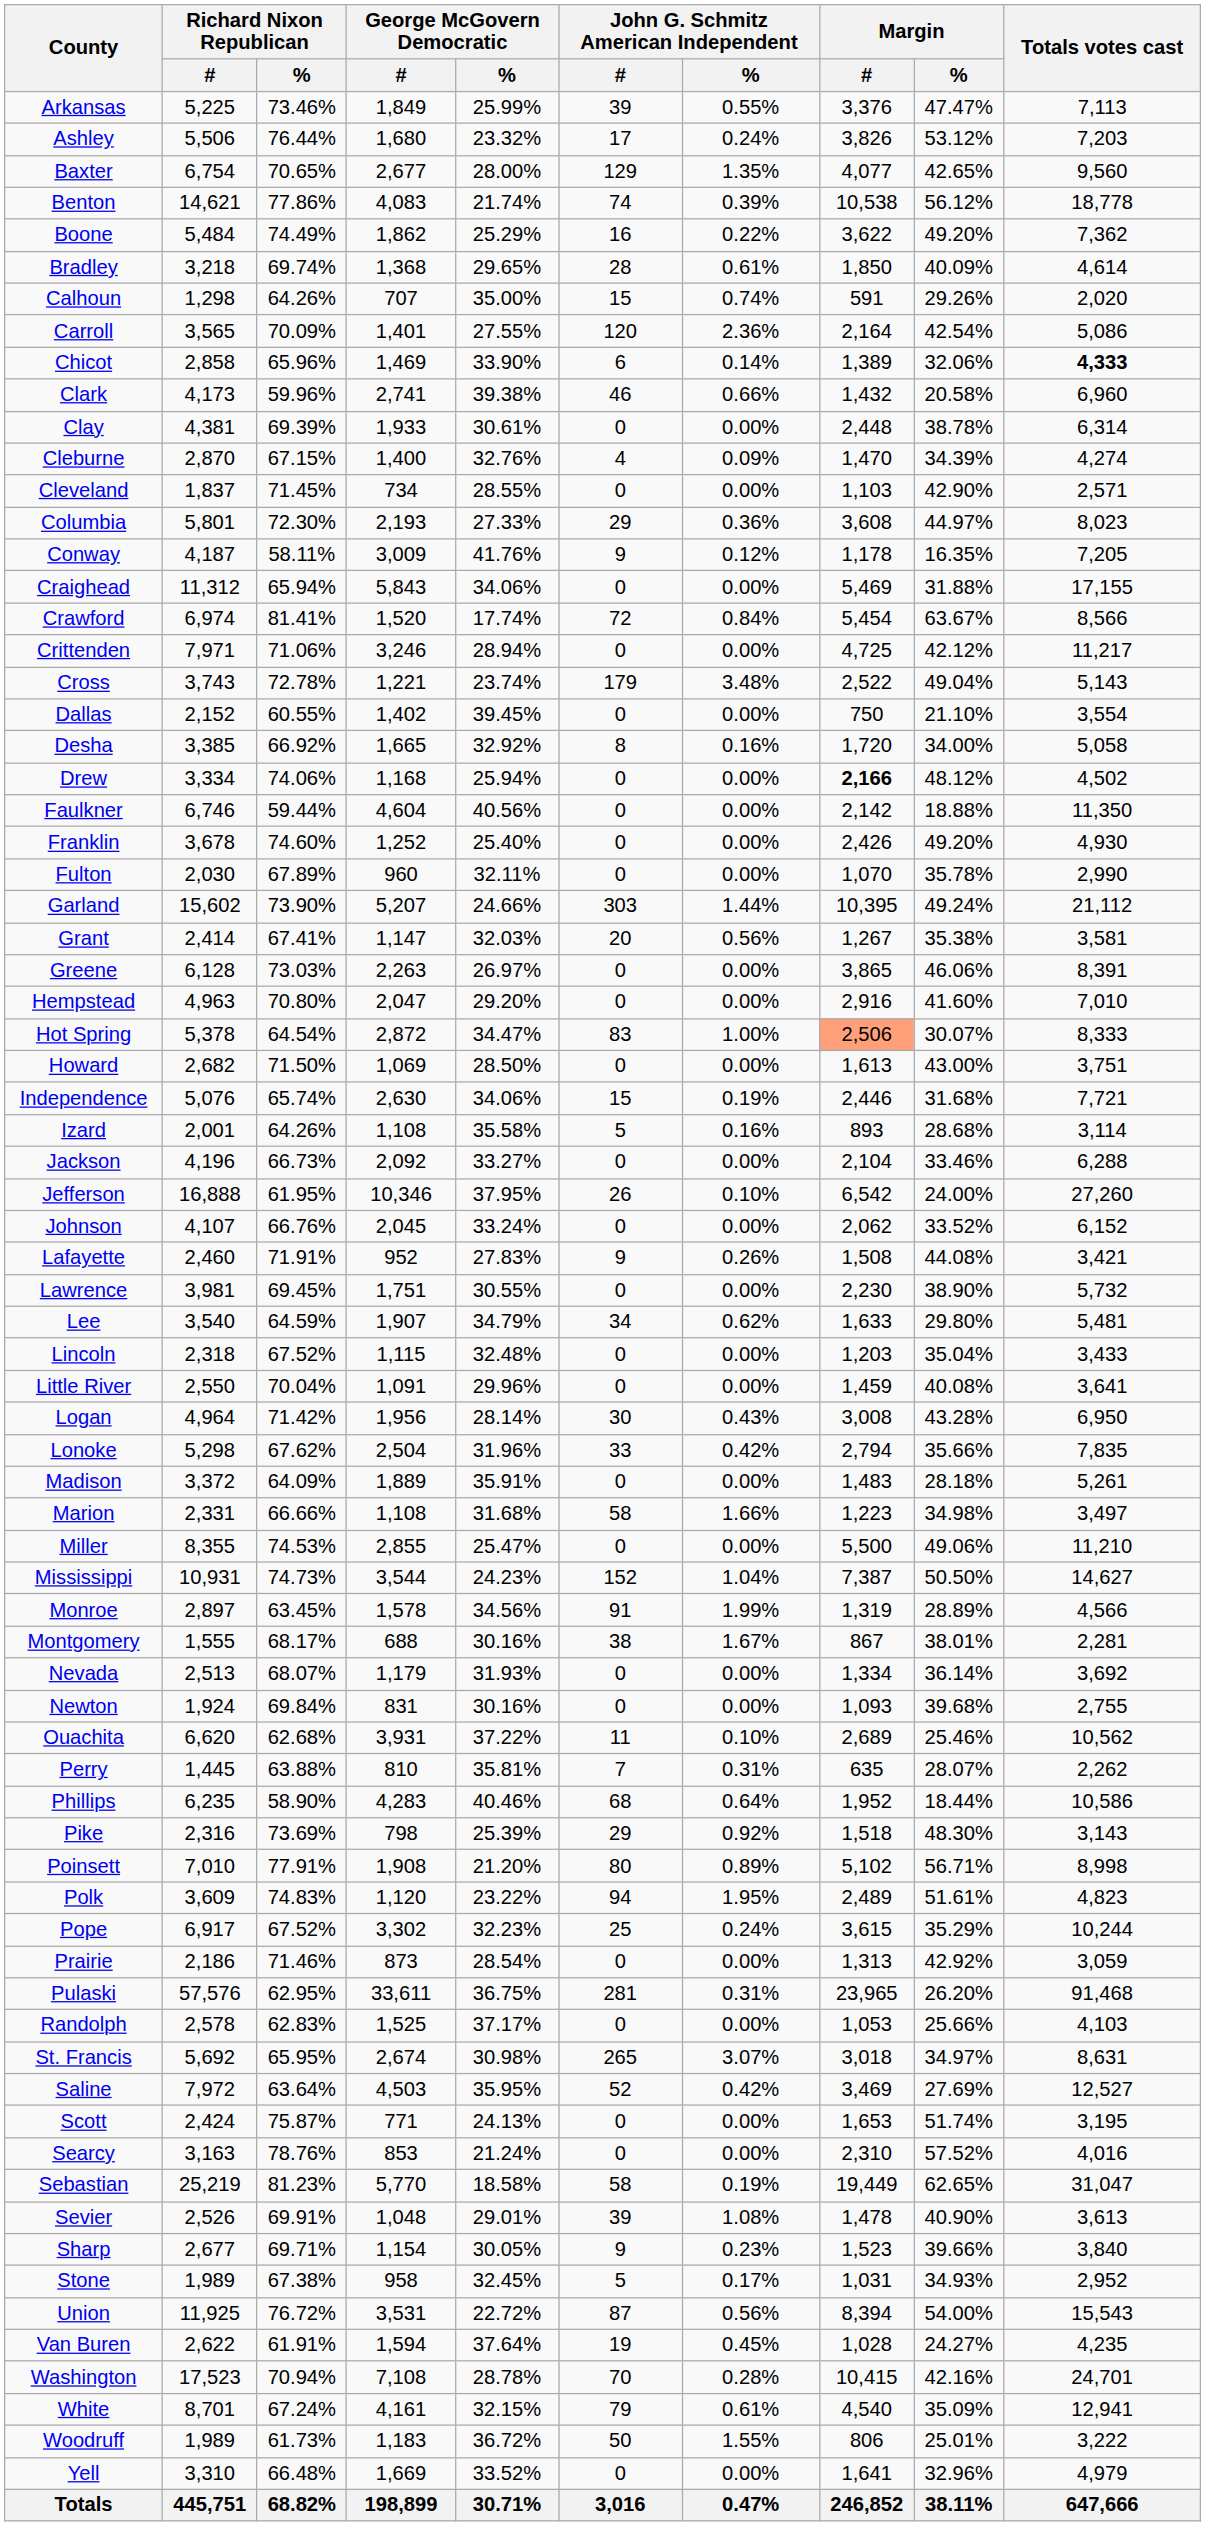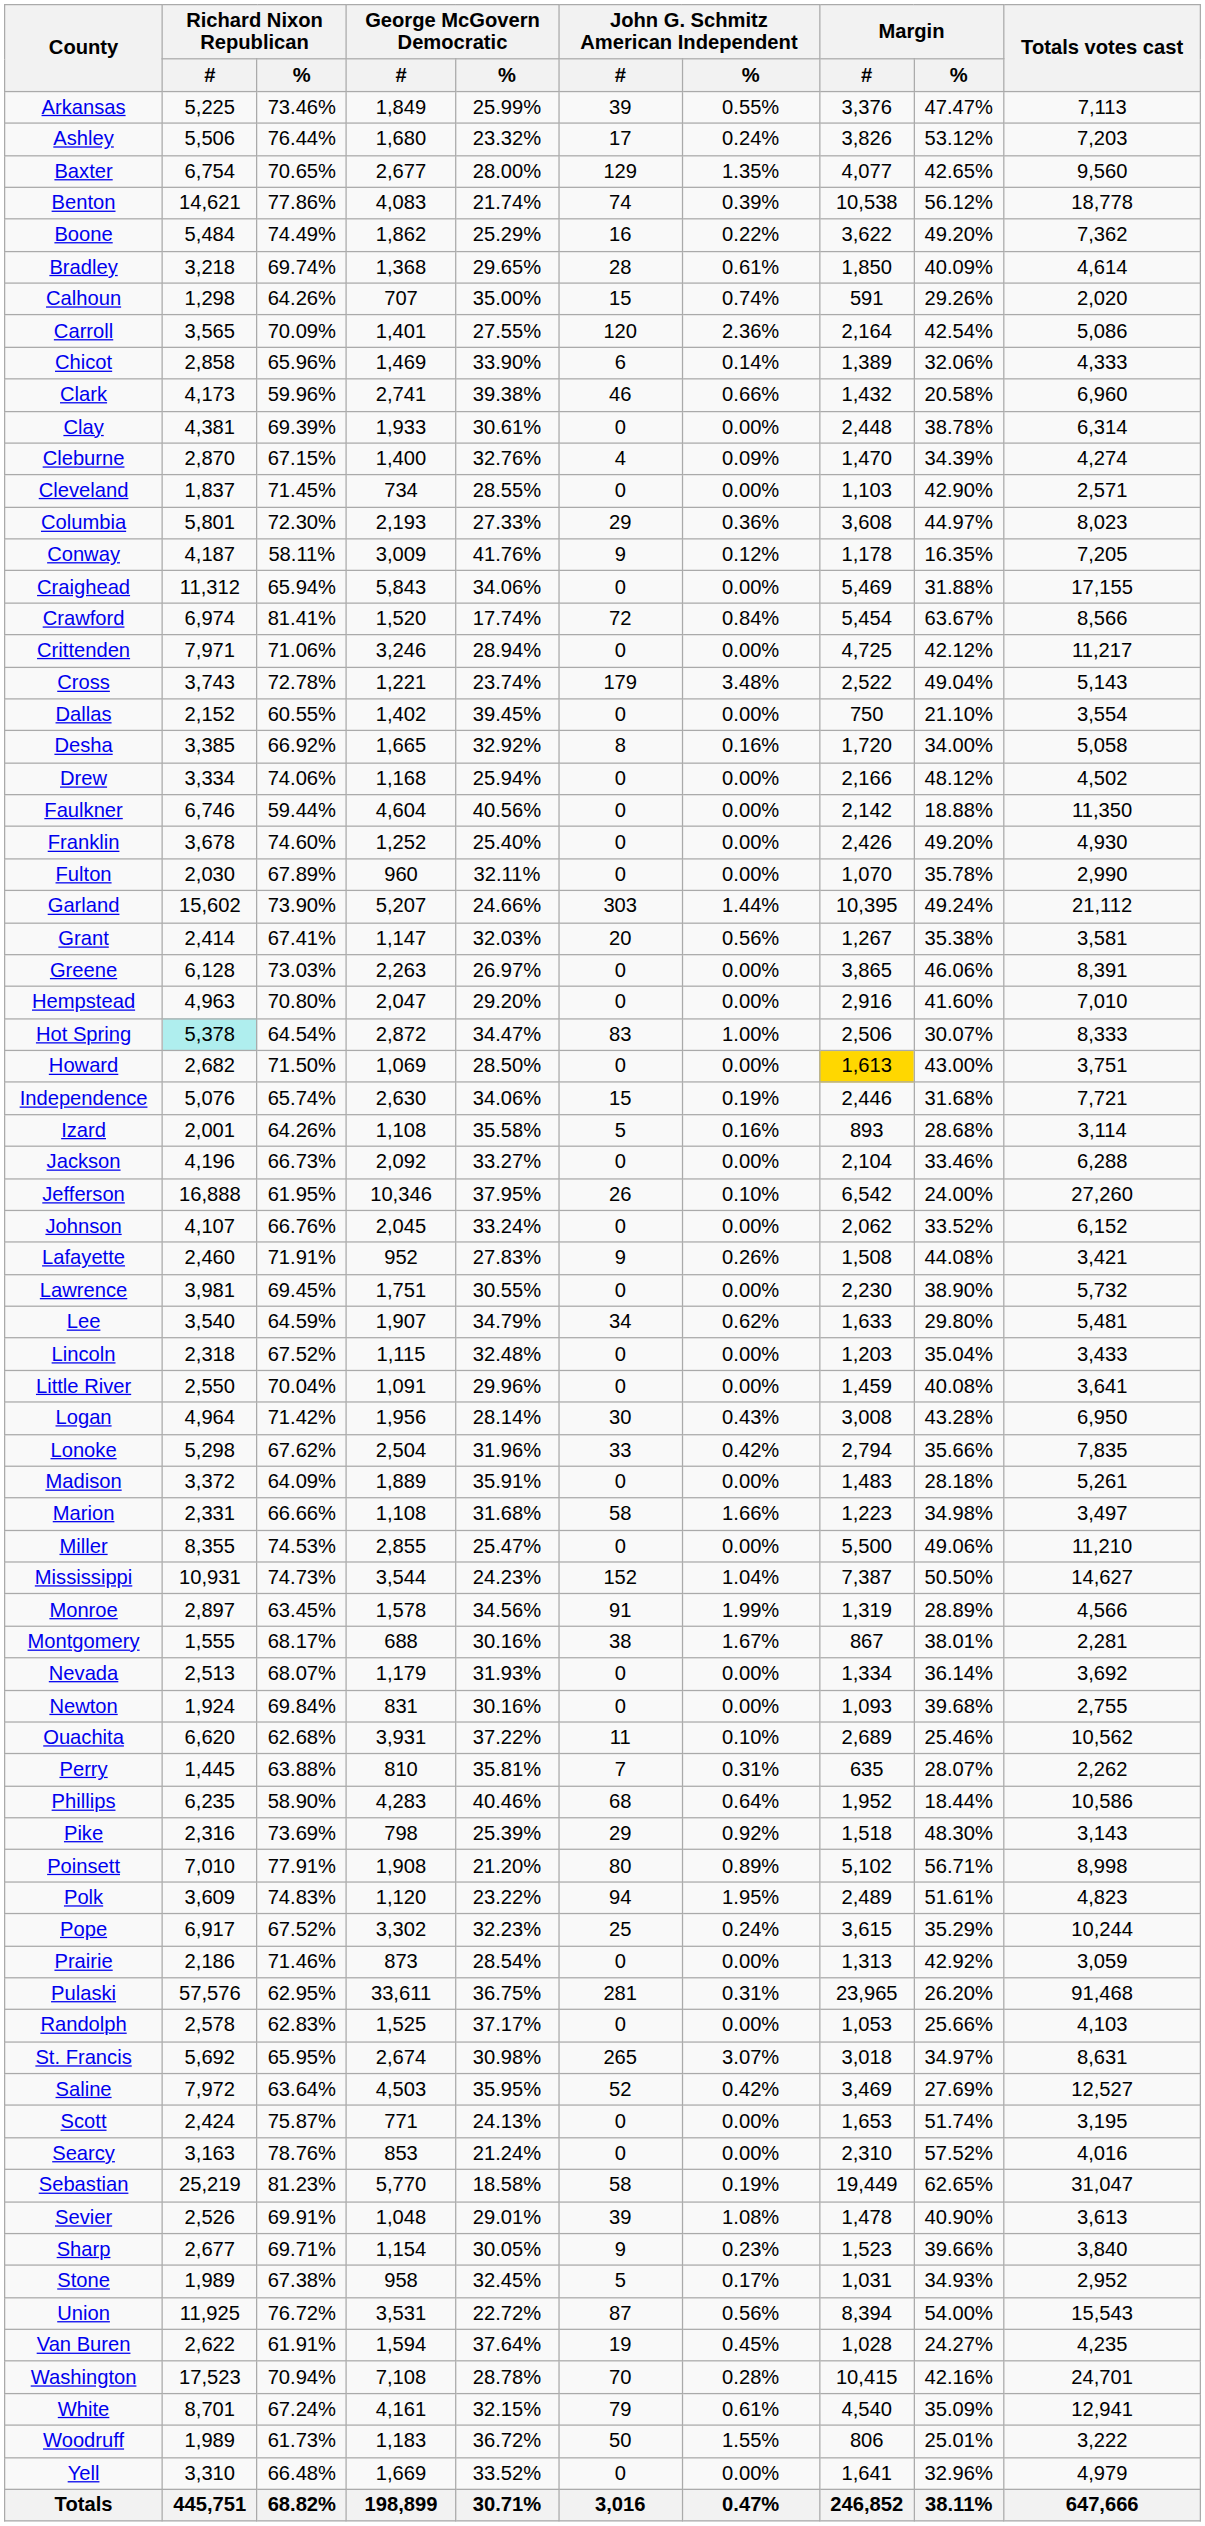(1102, 362) bold -> (1102, 362) normal
(867, 778) bold -> (867, 778) normal
(210, 1034) no background -> (210, 1034) paleturquoise background
(867, 1034) lightsalmon background -> (867, 1034) no background
(867, 1066) no background -> (867, 1066) gold background
